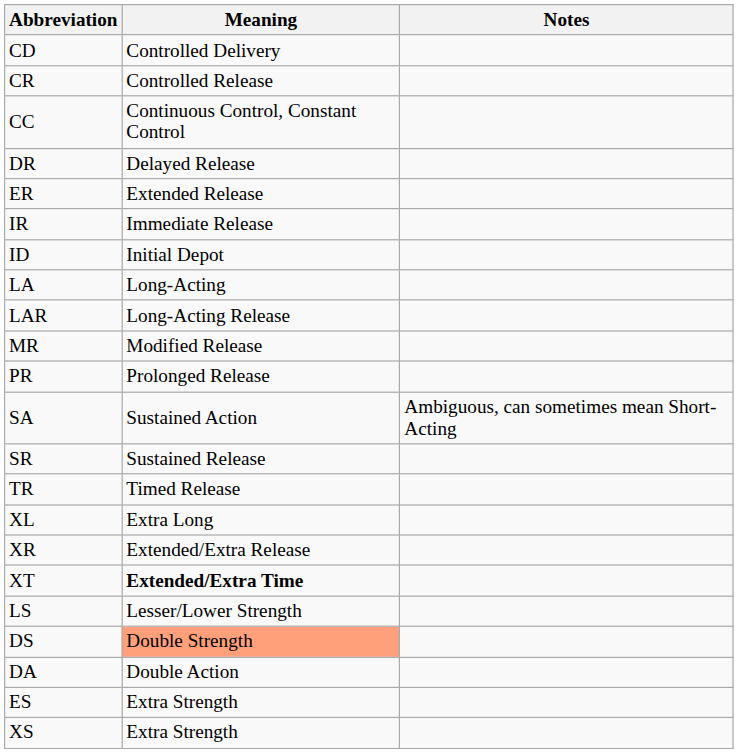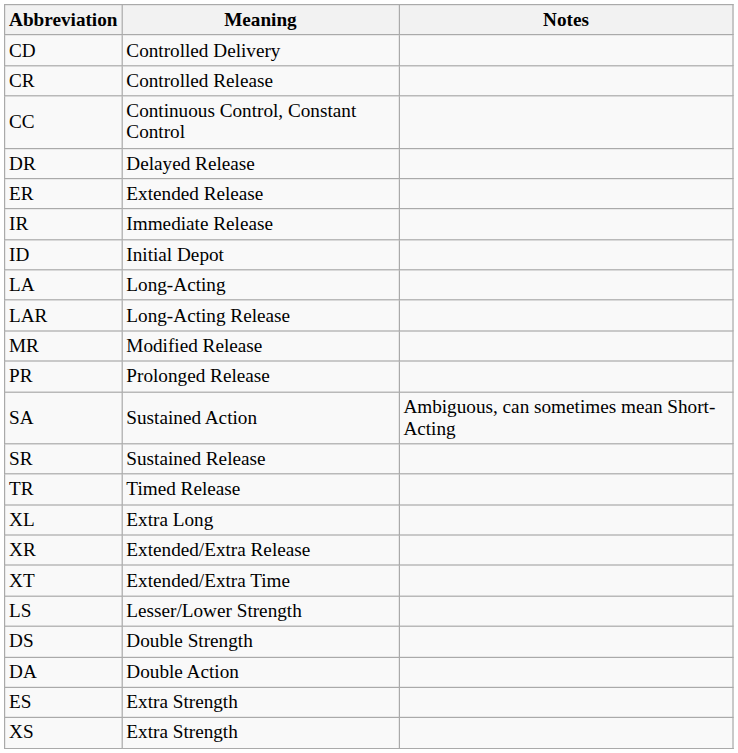(215, 580) bold -> (208, 580) normal
(190, 641) lightsalmon background -> (190, 641) no background
